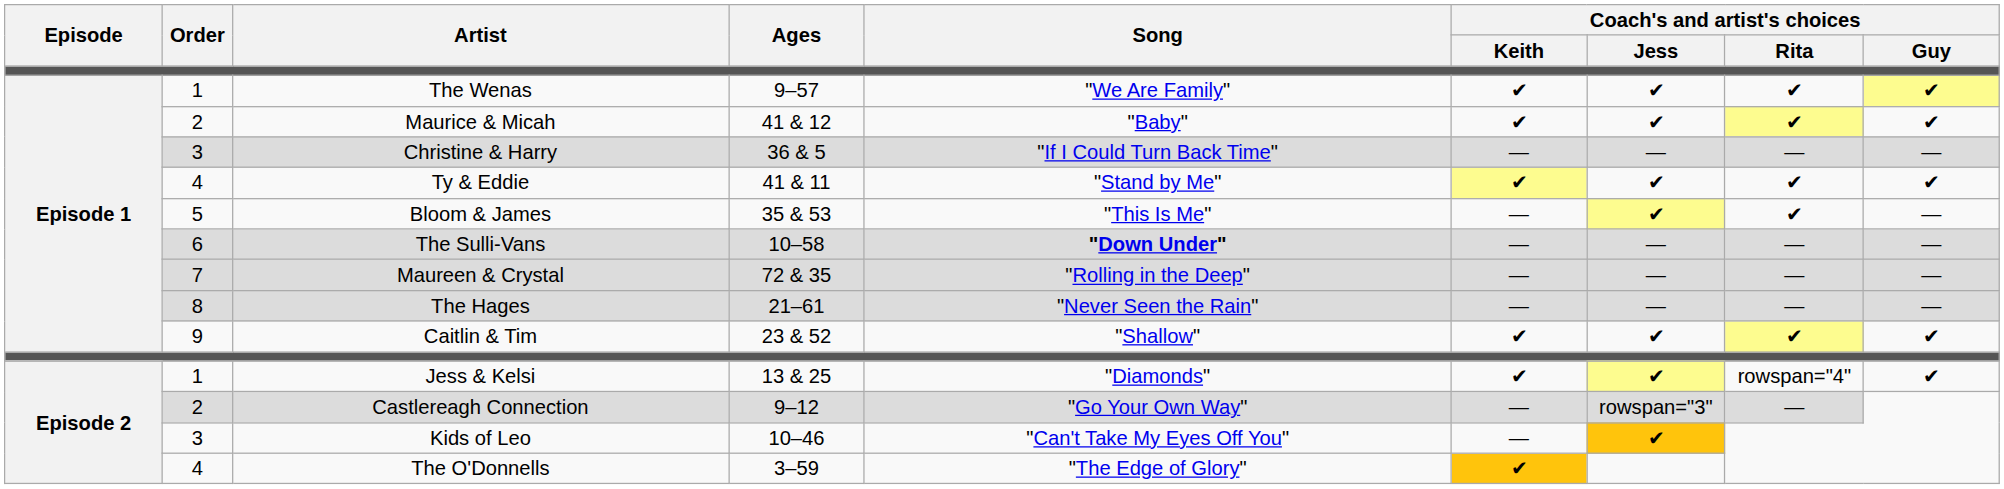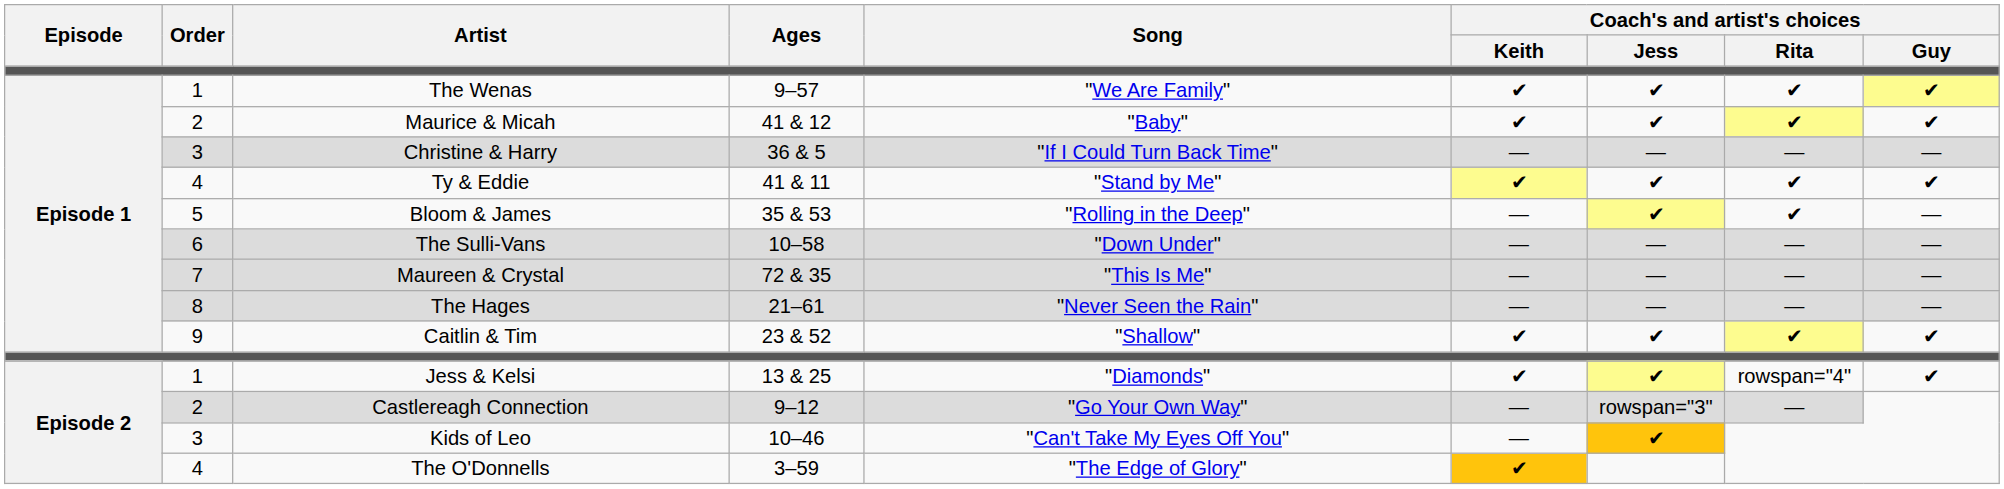(1158, 214) "This Is Me" -> (1158, 214) "Rolling in the Deep"
(1158, 244) bold -> (1158, 244) normal
(1158, 275) "Rolling in the Deep" -> (1158, 275) "This Is Me"
